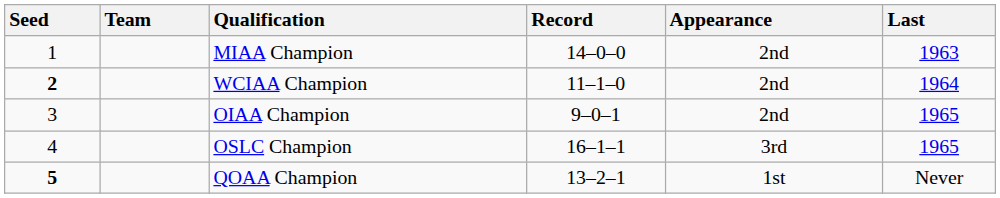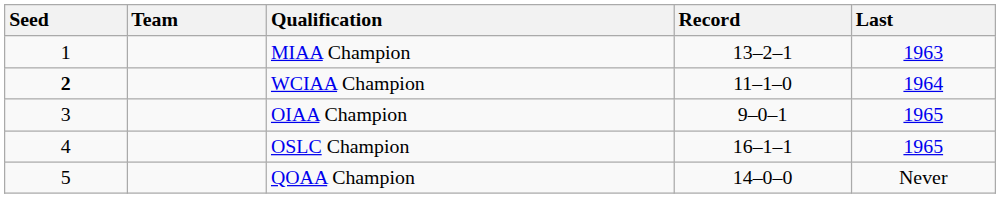- column: (721, 20)
(596, 51) 14–0–0 -> (763, 51) 13–2–1
(52, 177) bold -> (66, 177) normal
(596, 177) 13–2–1 -> (763, 177) 14–0–0
